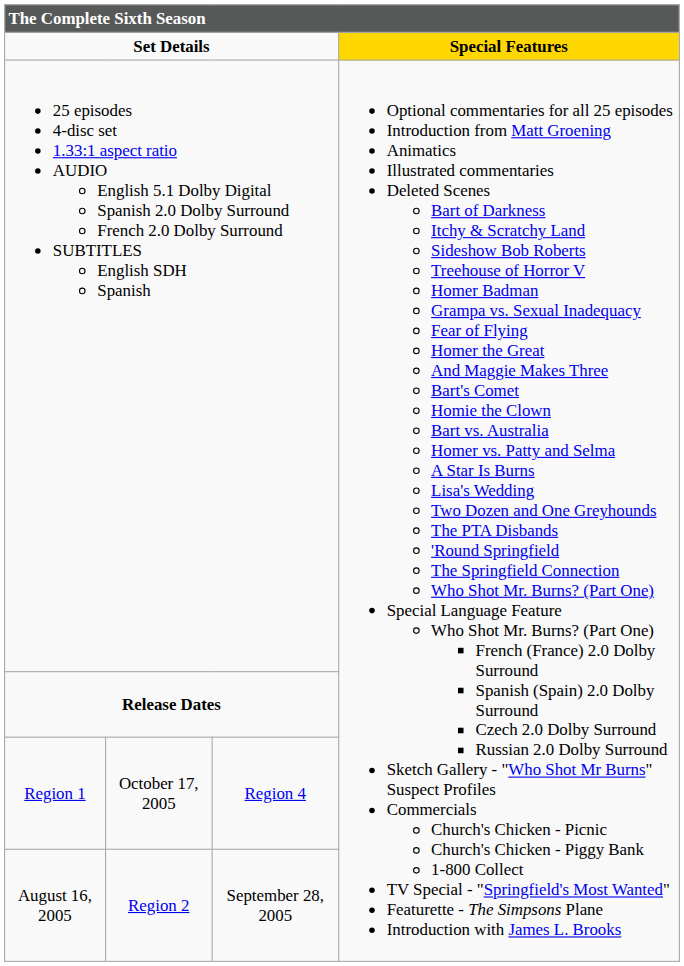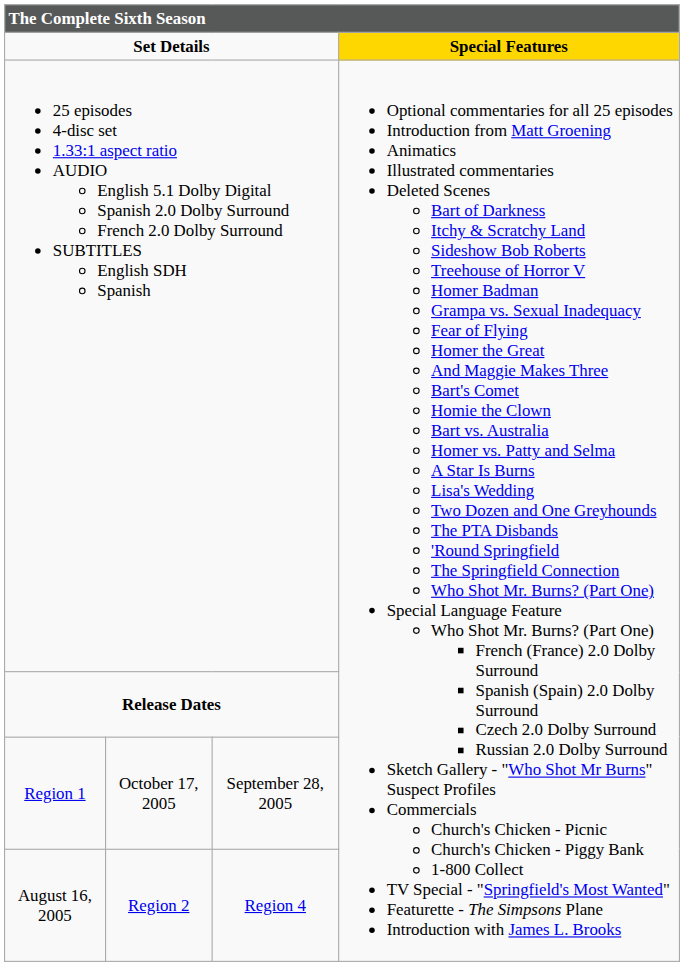(275, 793) Region 4 -> (275, 793) September 28, 2005
(275, 905) September 28, 2005 -> (275, 905) Region 4
